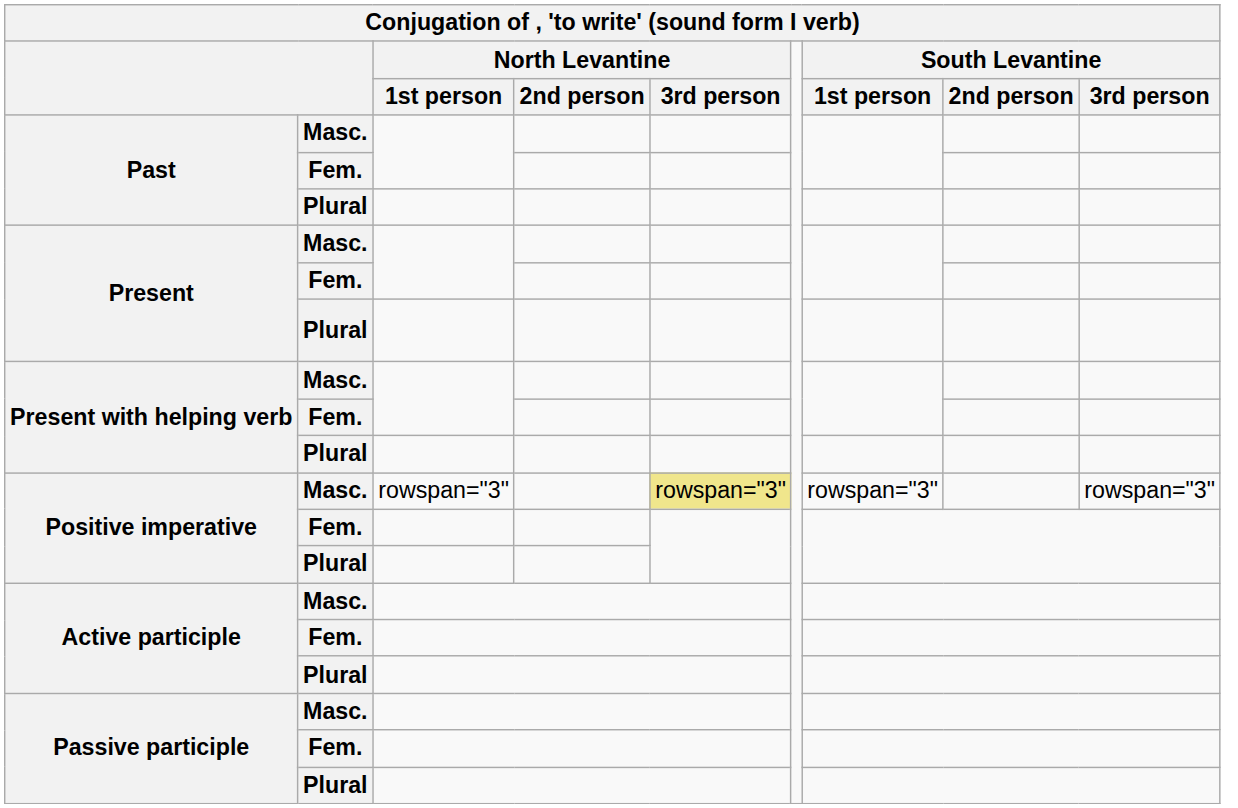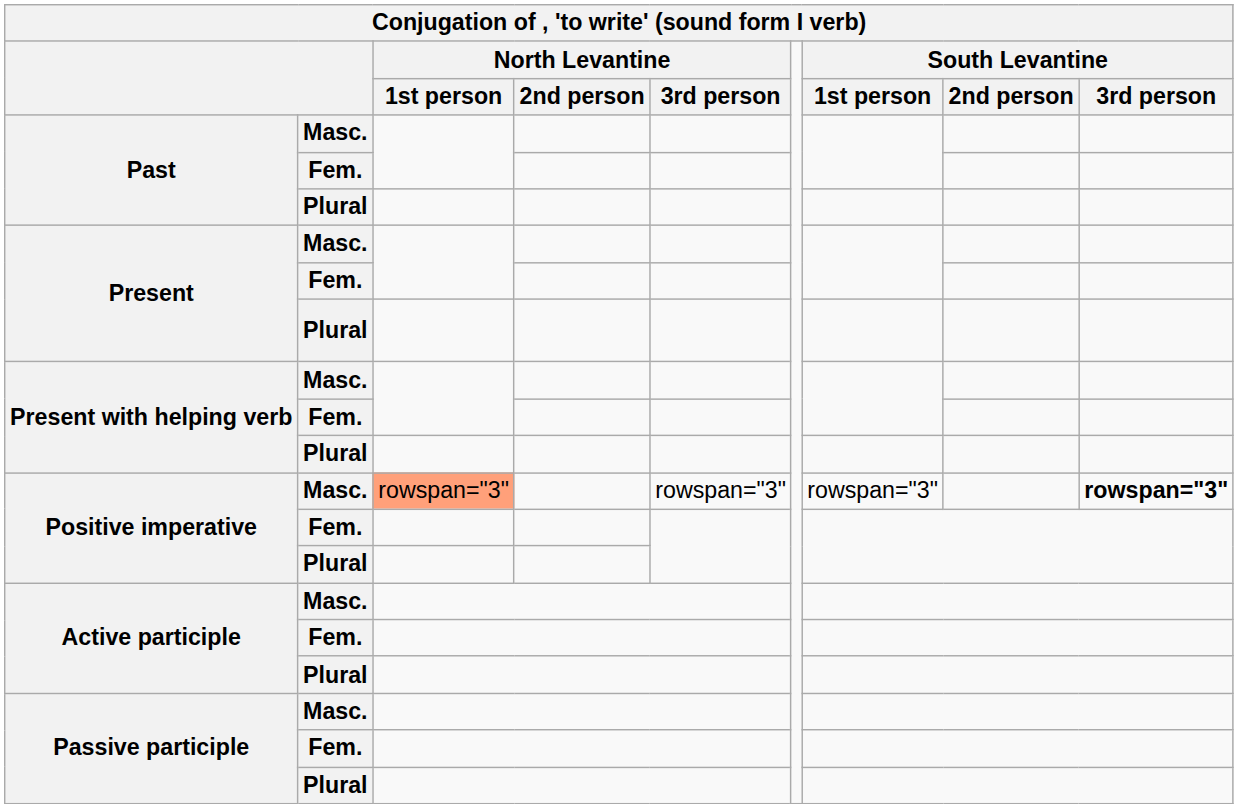(444, 490) no background -> (444, 490) lightsalmon background
(721, 490) khaki background -> (721, 490) no background
(1150, 490) normal -> (1156, 490) bold
